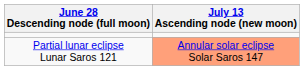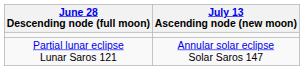(226, 51) lightsalmon background -> (226, 51) no background
